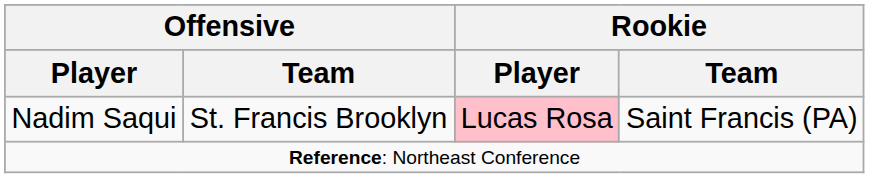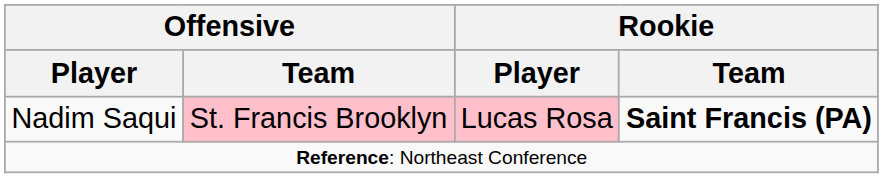(319, 118) no background -> (319, 118) pink background
(742, 118) normal -> (749, 118) bold
